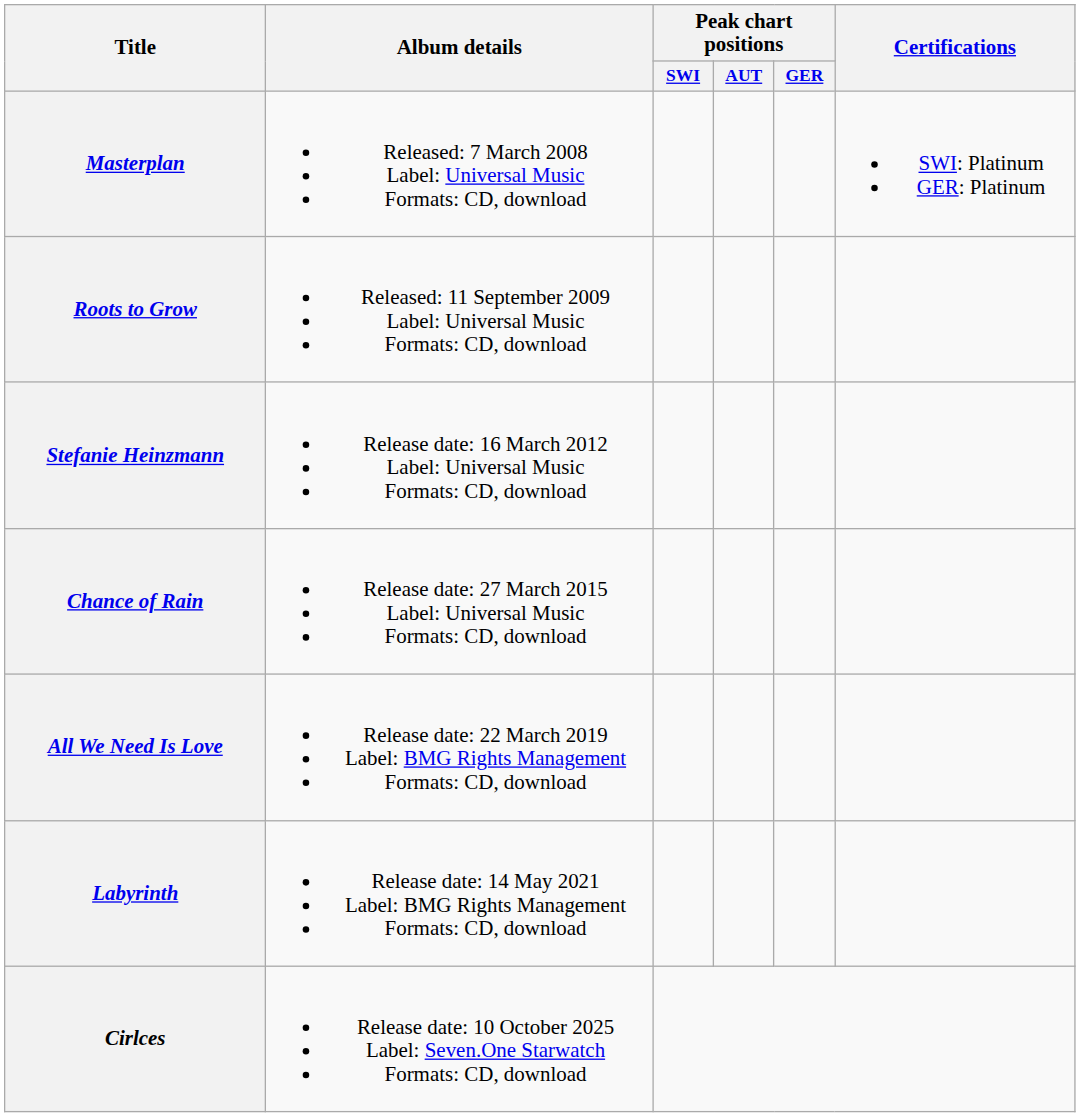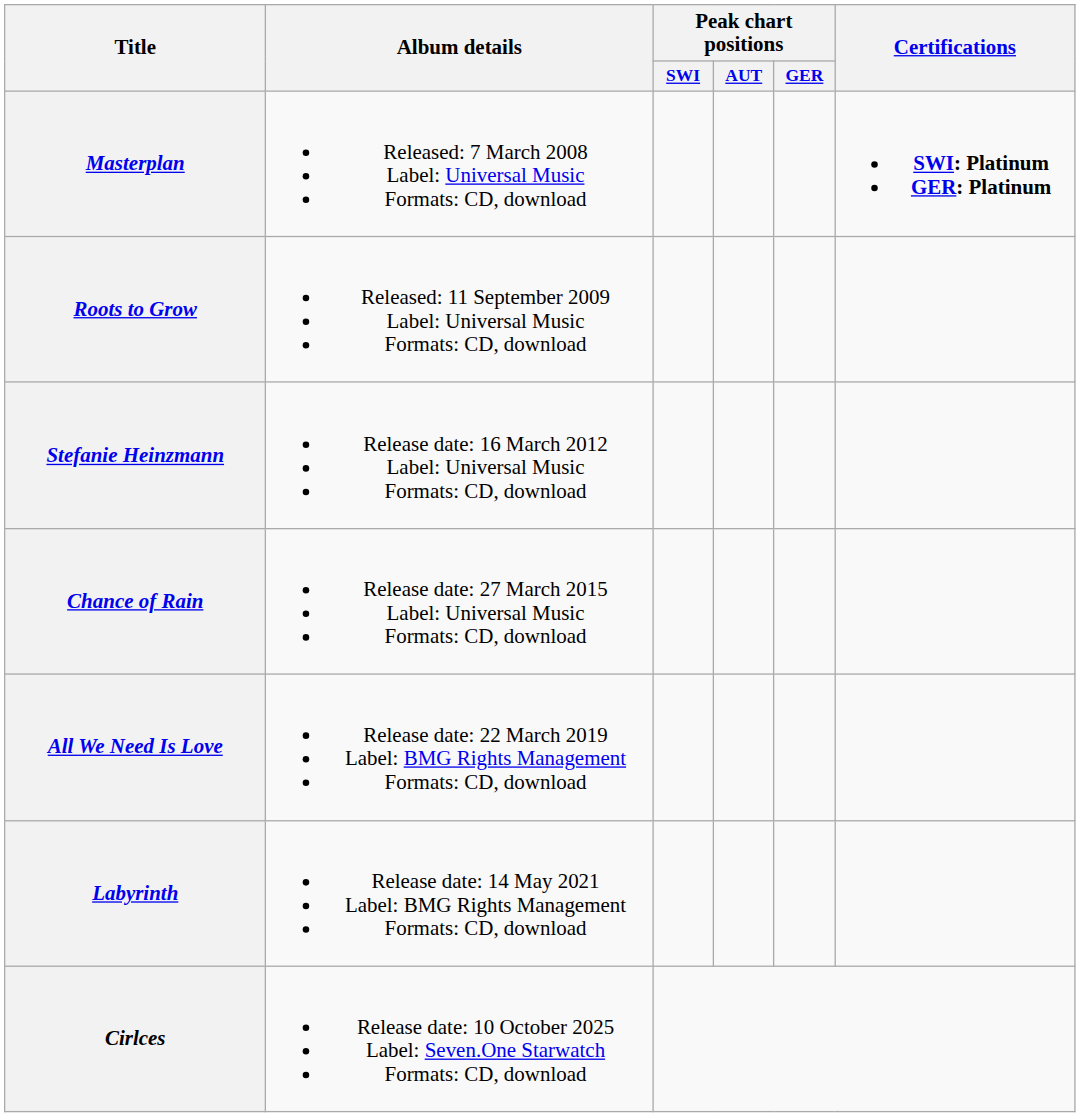(955, 175) normal -> (955, 175) bold
